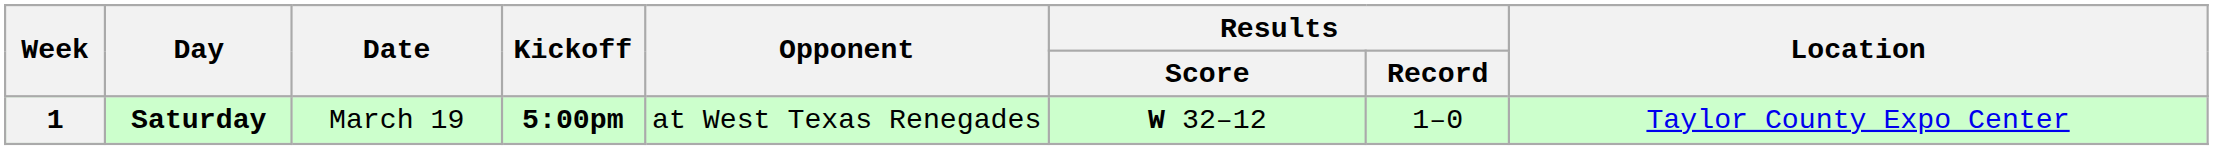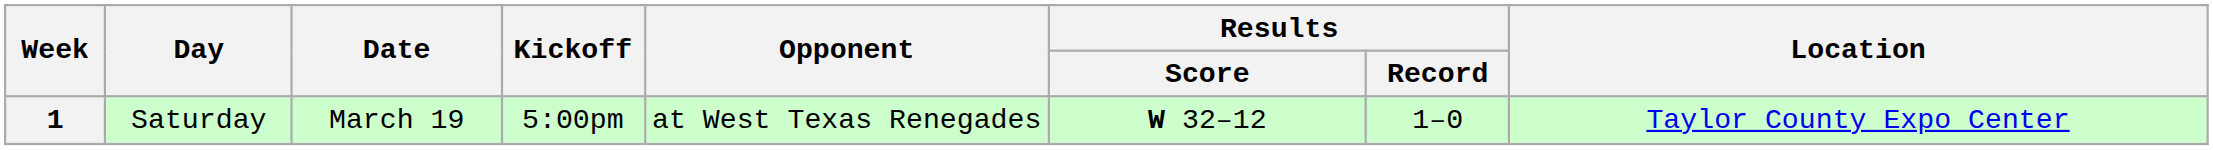(199, 120) bold -> (199, 120) normal
(573, 120) bold -> (573, 120) normal
